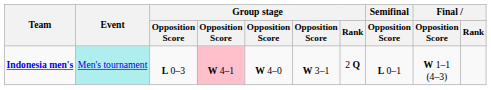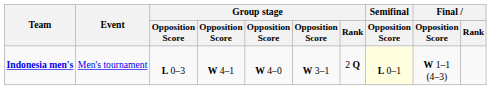(113, 65) paleturquoise background -> (113, 65) no background
(221, 71) pink background -> (221, 71) no background
(389, 71) no background -> (389, 71) lightyellow background
